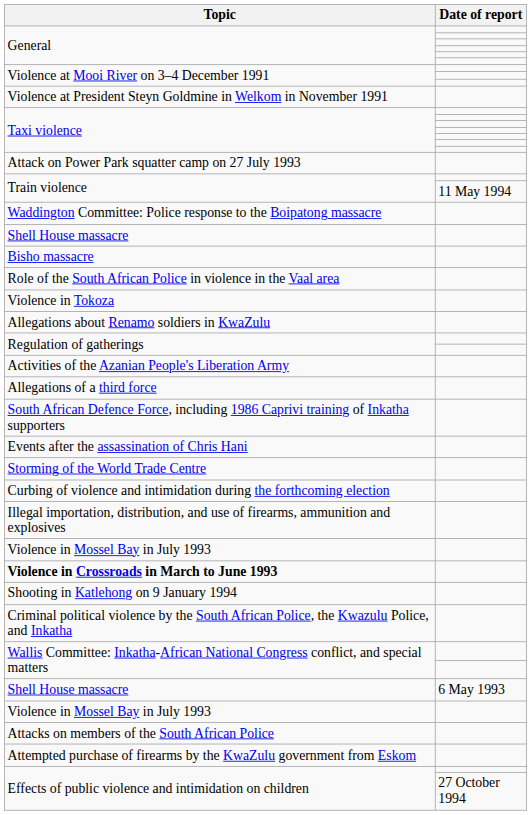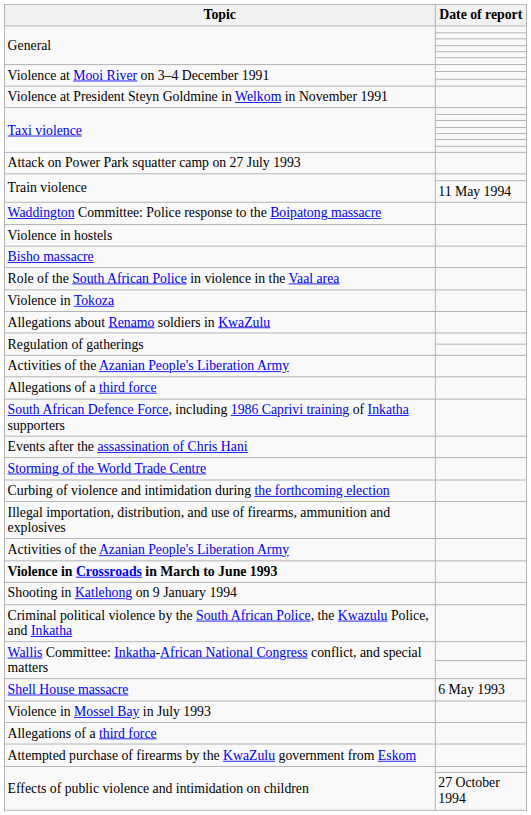(68, 235) Shell House massacre -> (60, 235) Violence in hostels
(109, 549) Violence in Mossel Bay in July 1993 -> (148, 549) Activities of the Azanian People's Liberation Army
(141, 733) Attacks on members of the South African Police -> (82, 733) Allegations of a third force
